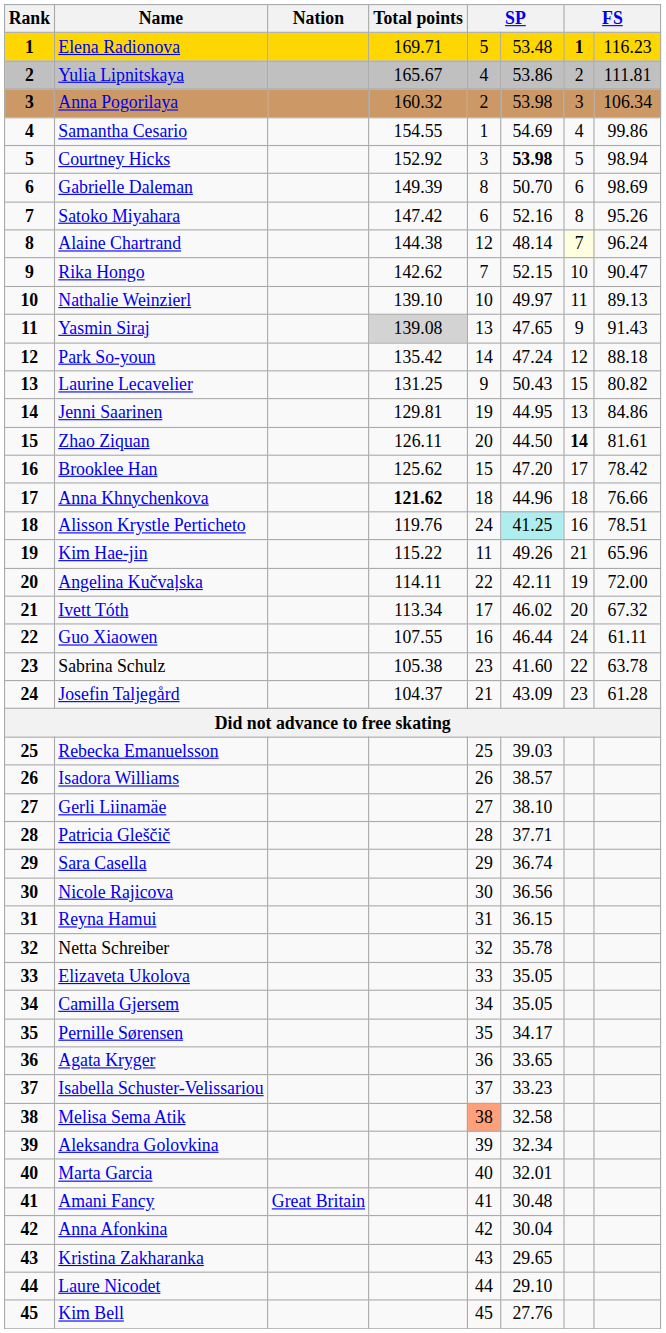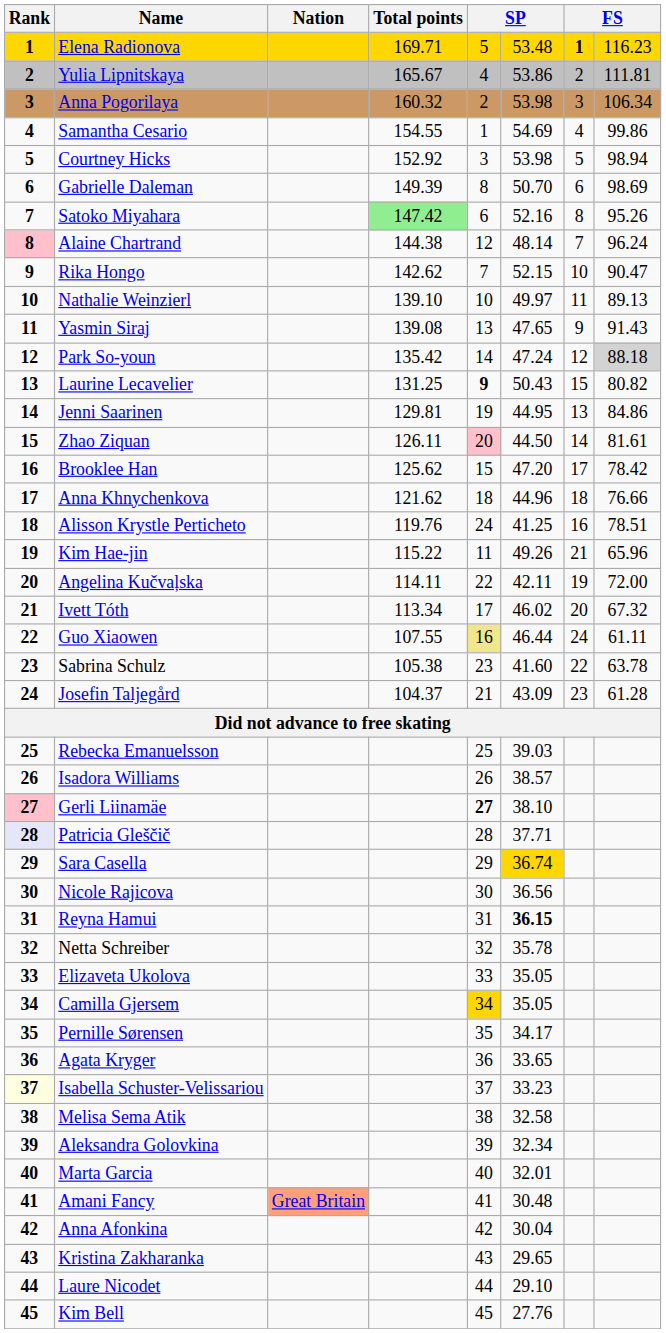(532, 159) bold -> (532, 159) normal
(418, 215) no background -> (418, 215) lightgreen background
(29, 243) no background -> (29, 243) pink background
(579, 243) lightyellow background -> (579, 243) no background
(418, 328) lightgrey background -> (418, 328) no background
(628, 356) no background -> (628, 356) lightgrey background
(484, 384) normal -> (484, 384) bold
(484, 441) no background -> (484, 441) pink background
(579, 441) bold -> (579, 441) normal
(418, 497) bold -> (418, 497) normal
(532, 525) paleturquoise background -> (532, 525) no background
(484, 638) no background -> (484, 638) khaki background
(29, 807) no background -> (29, 807) pink background
(484, 807) normal -> (484, 807) bold
(29, 835) no background -> (29, 835) lavender background
(532, 863) no background -> (532, 863) gold background
(532, 919) normal -> (532, 919) bold
(484, 1004) no background -> (484, 1004) gold background
(29, 1088) no background -> (29, 1088) lightyellow background
(484, 1117) lightsalmon background -> (484, 1117) no background
(318, 1201) no background -> (318, 1201) lightsalmon background
